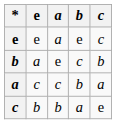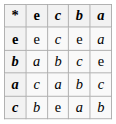columns swapped: (58, 15) <-> (101, 15)
